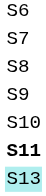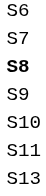(18, 67) normal -> (18, 67) bold
(24, 151) bold -> (24, 151) normal
(24, 179) paleturquoise background -> (24, 179) no background
